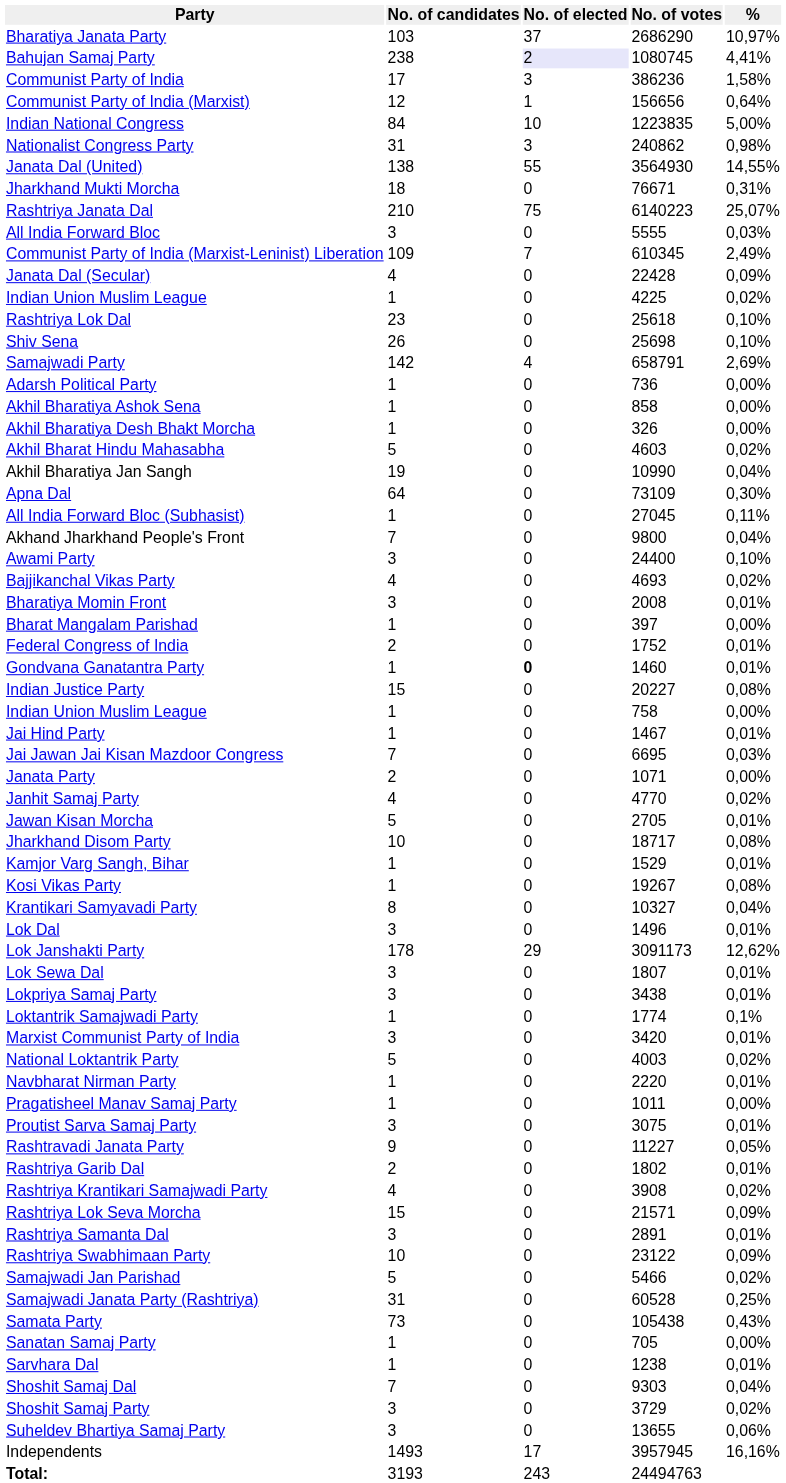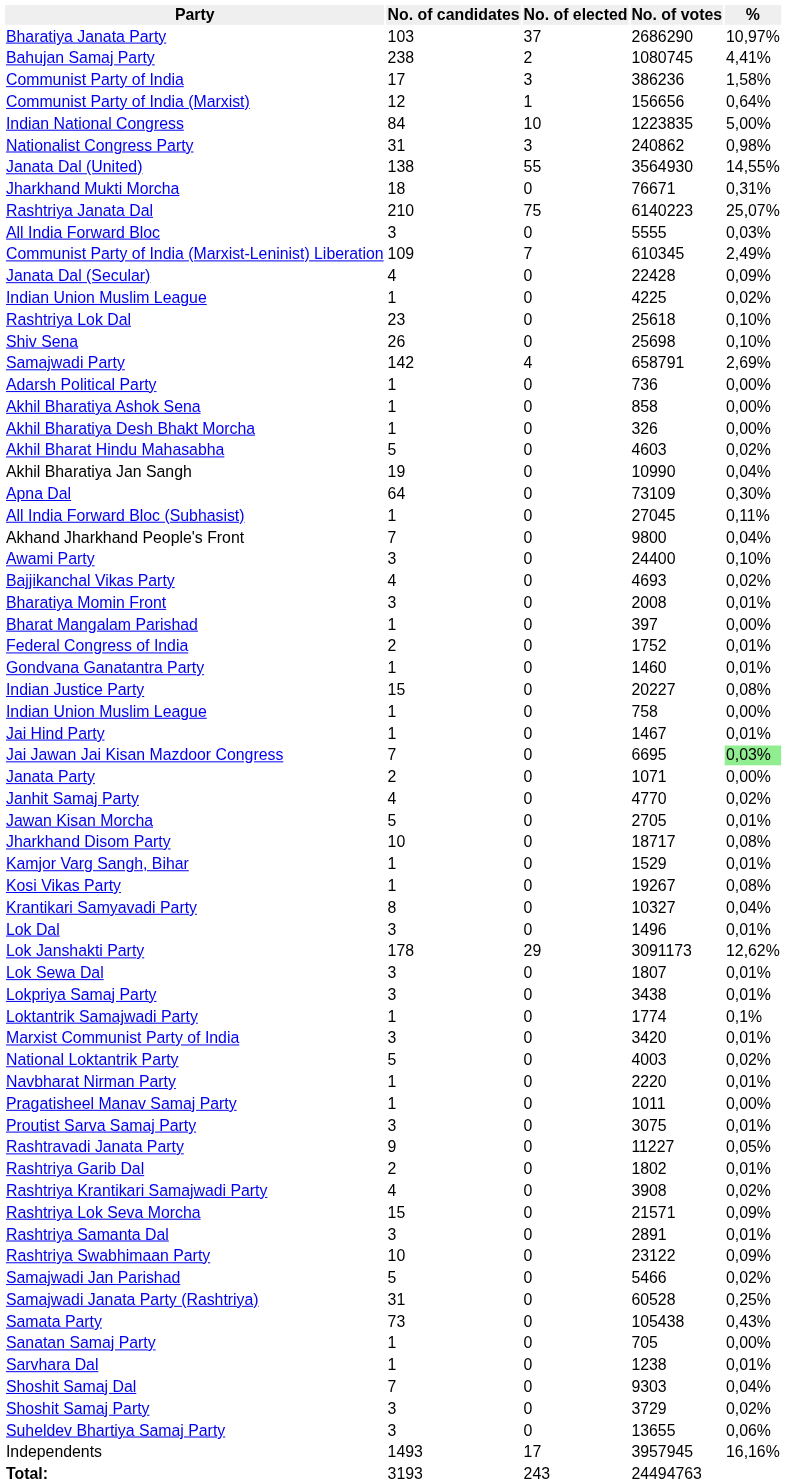(528, 58) lavender background -> (528, 58) no background
(528, 668) bold -> (528, 668) normal
(748, 755) no background -> (748, 755) lightgreen background
